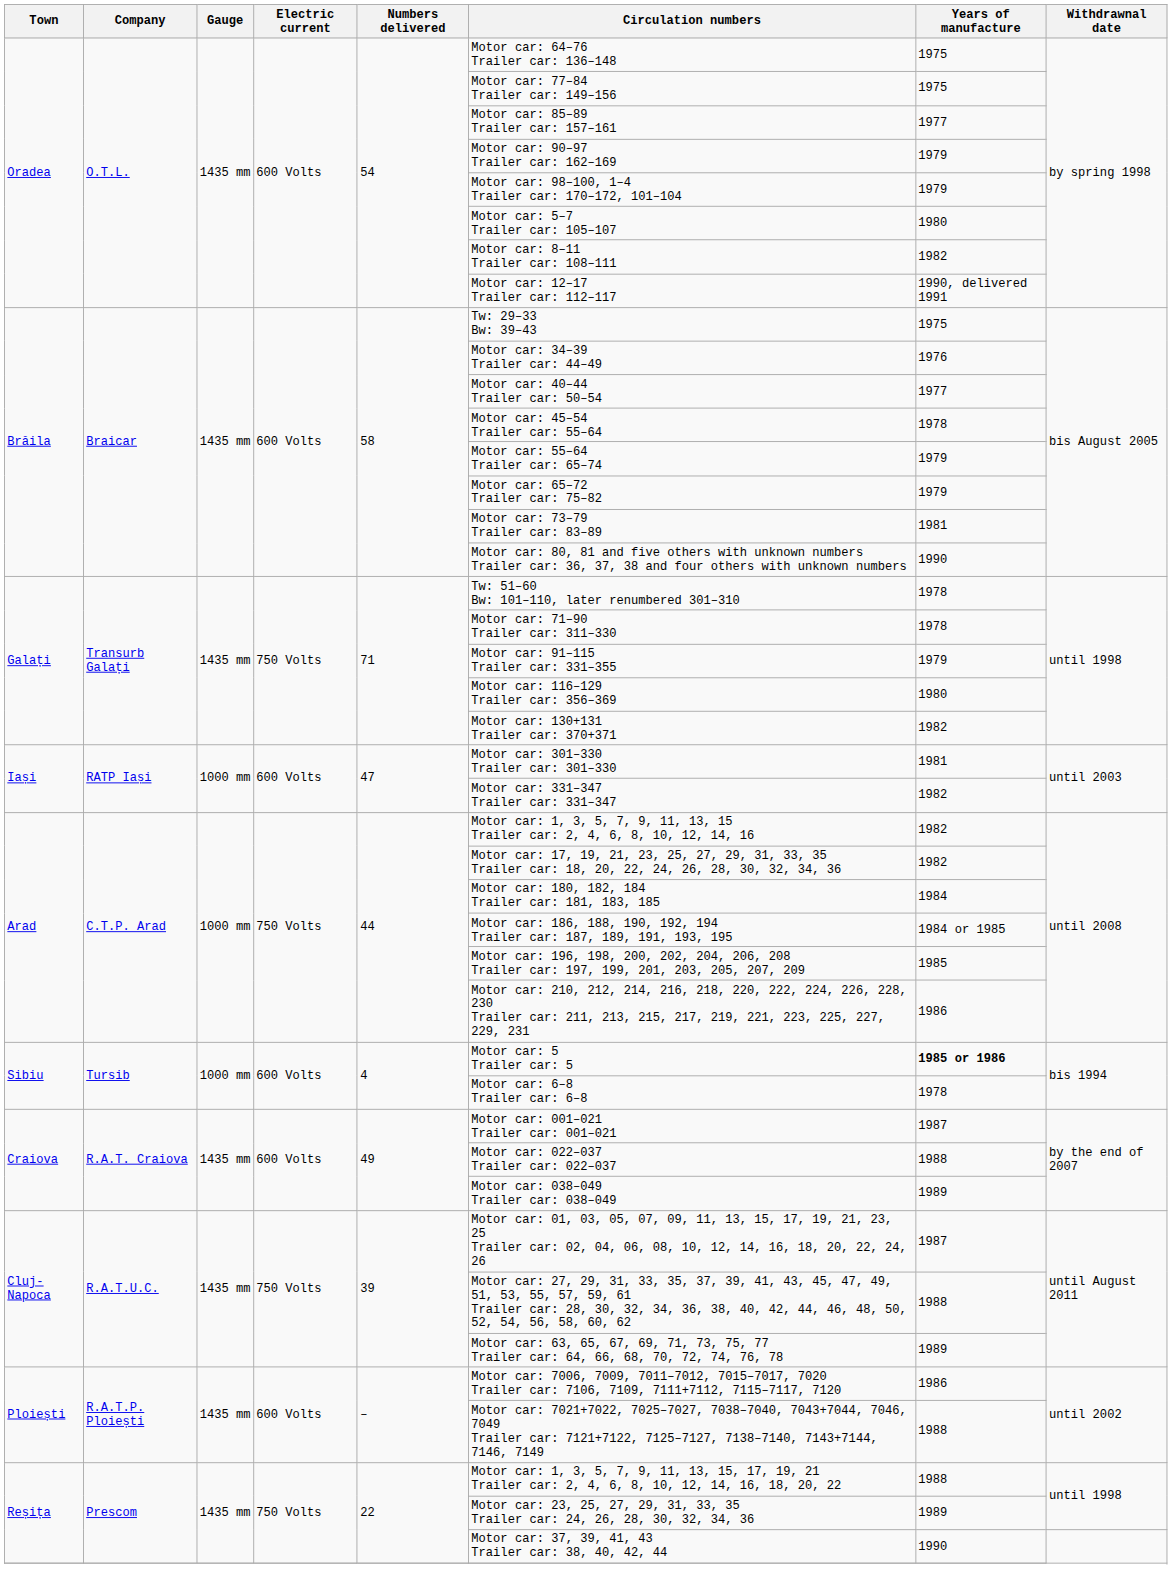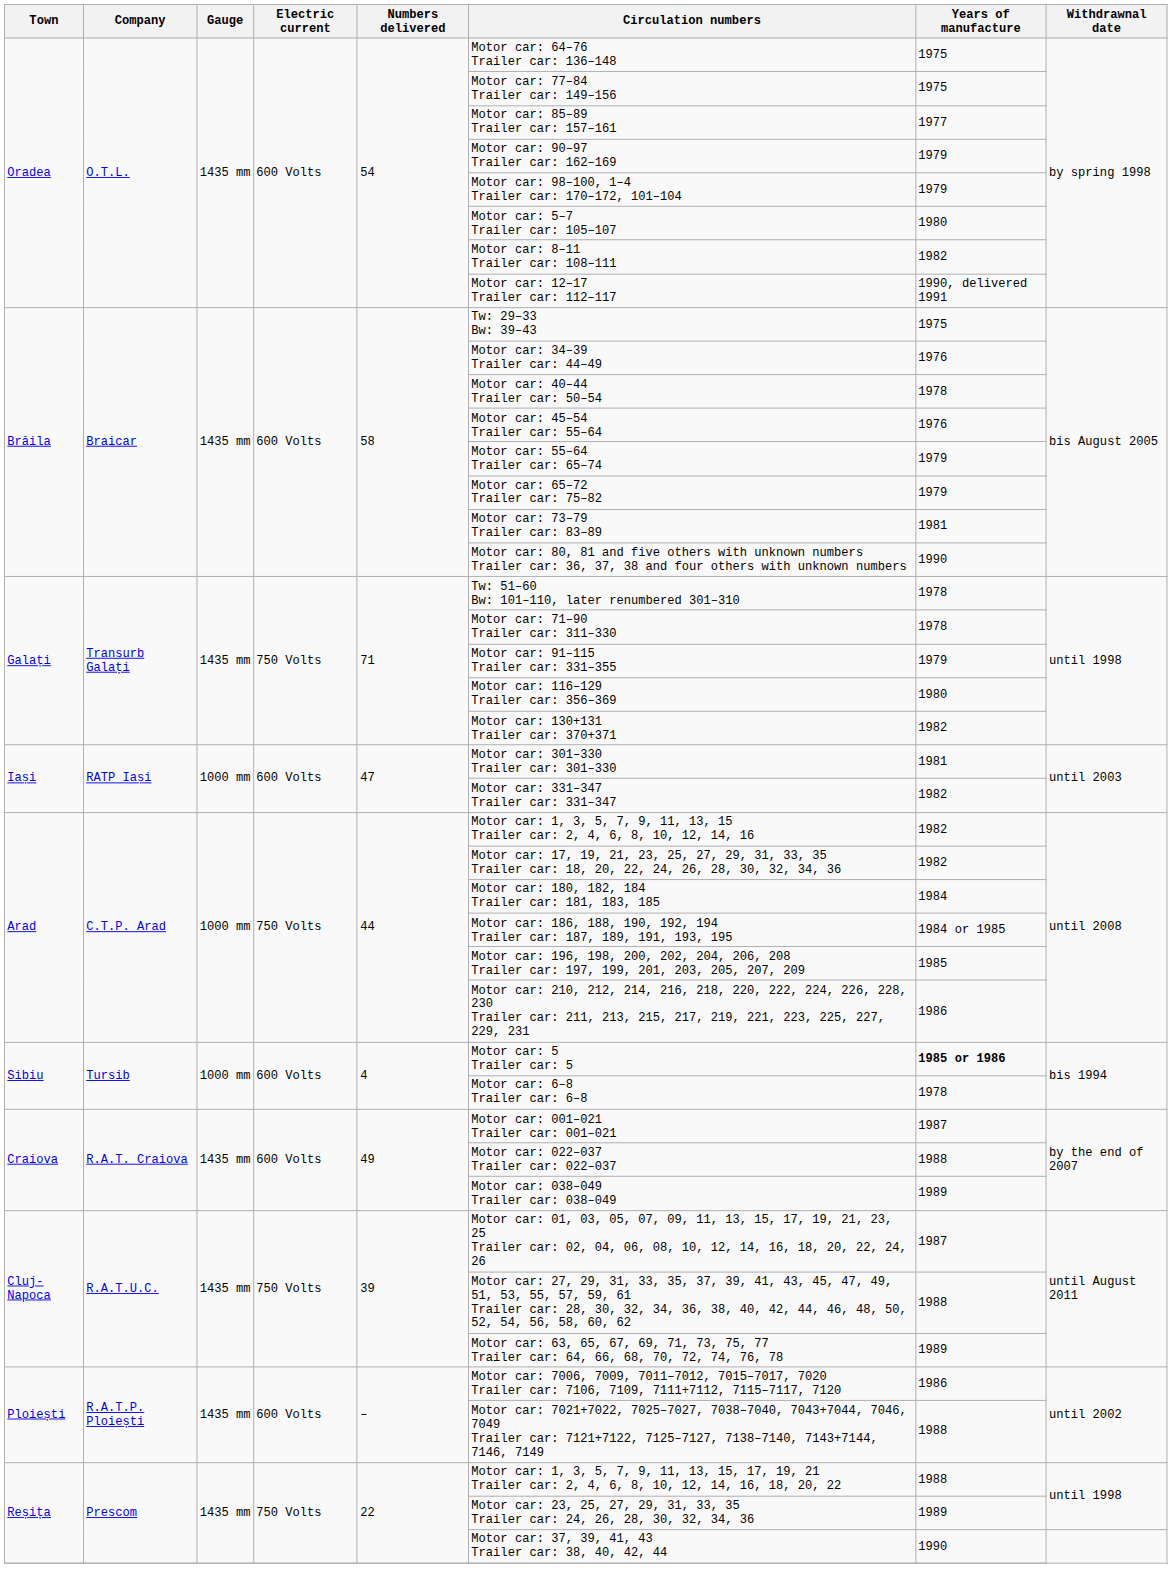(933, 391) 1977 -> (933, 391) 1978
(933, 425) 1978 -> (933, 425) 1976
